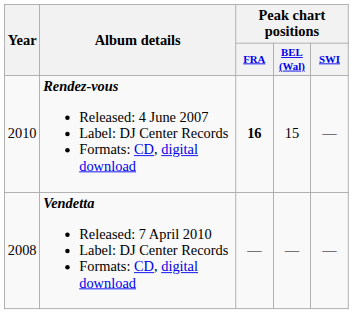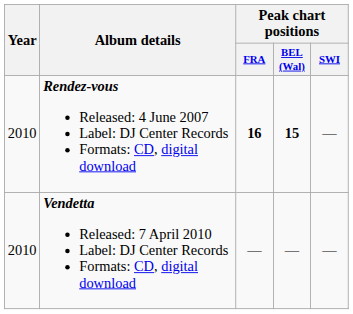(292, 133) normal -> (292, 133) bold
(22, 250) 2008 -> (22, 250) 2010
